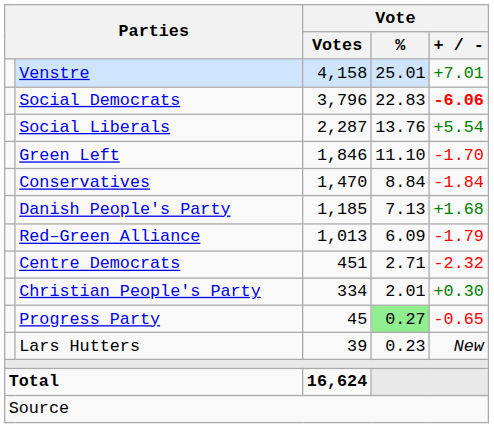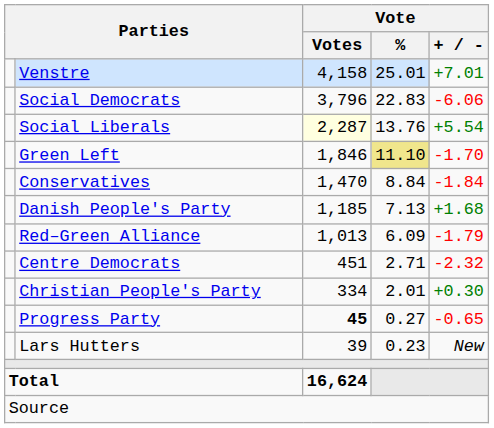(459, 100) bold -> (459, 100) normal
(342, 128) no background -> (342, 128) lightyellow background
(400, 155) no background -> (400, 155) khaki background
(357, 319) normal -> (357, 319) bold
(405, 319) lightgreen background -> (405, 319) no background
